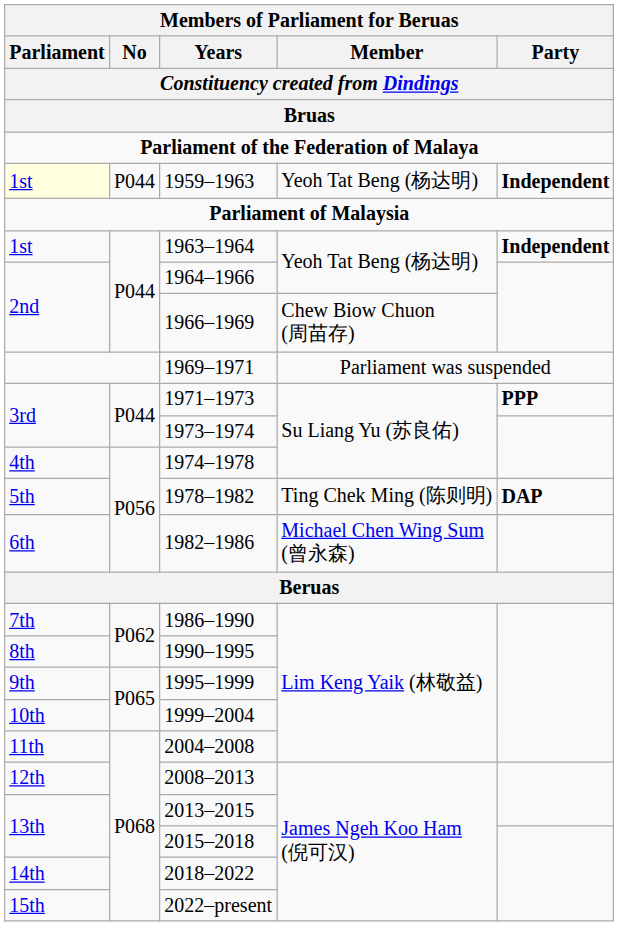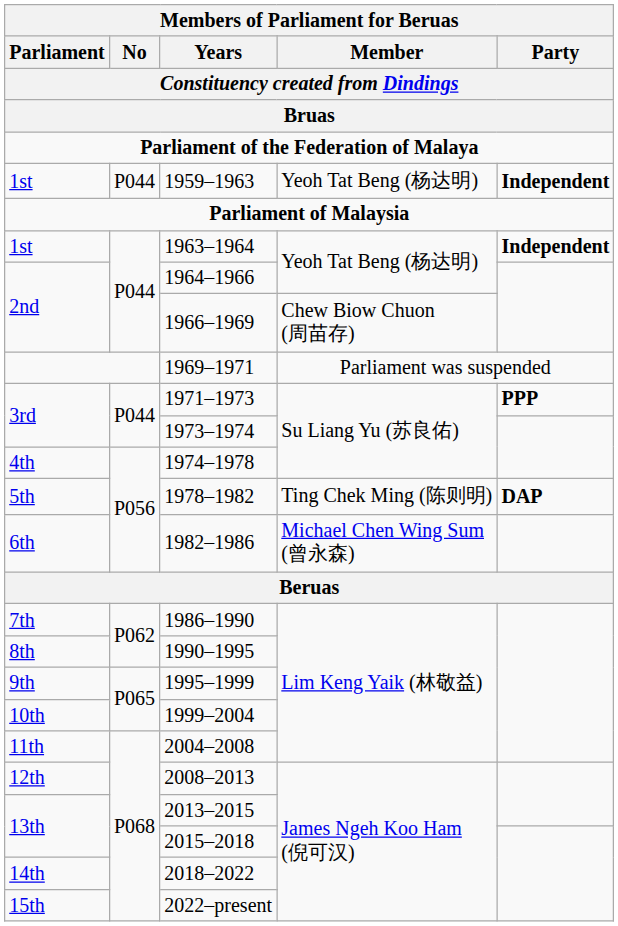(21, 180) lightyellow background -> (21, 180) no background
